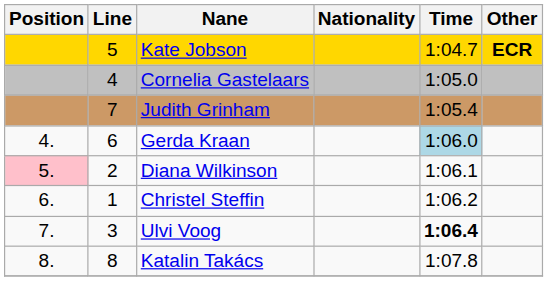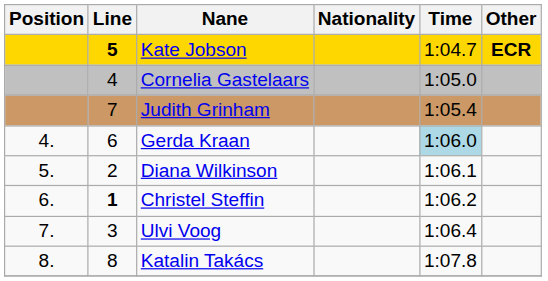(112, 49) normal -> (112, 49) bold
(47, 170) pink background -> (47, 170) no background
(112, 200) normal -> (112, 200) bold
(451, 230) bold -> (450, 230) normal
